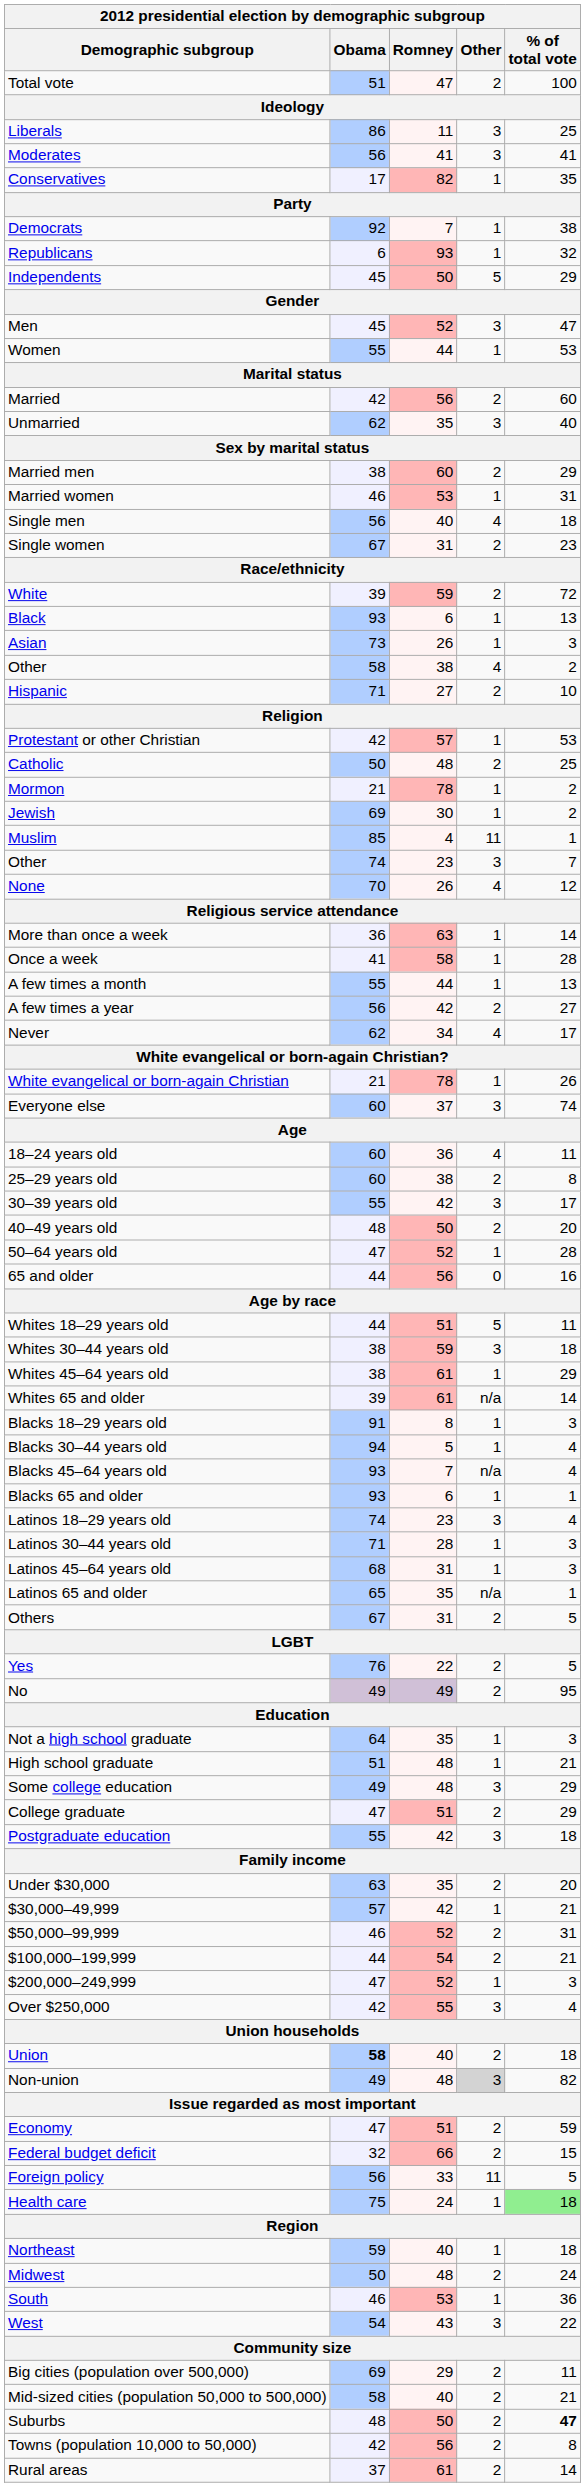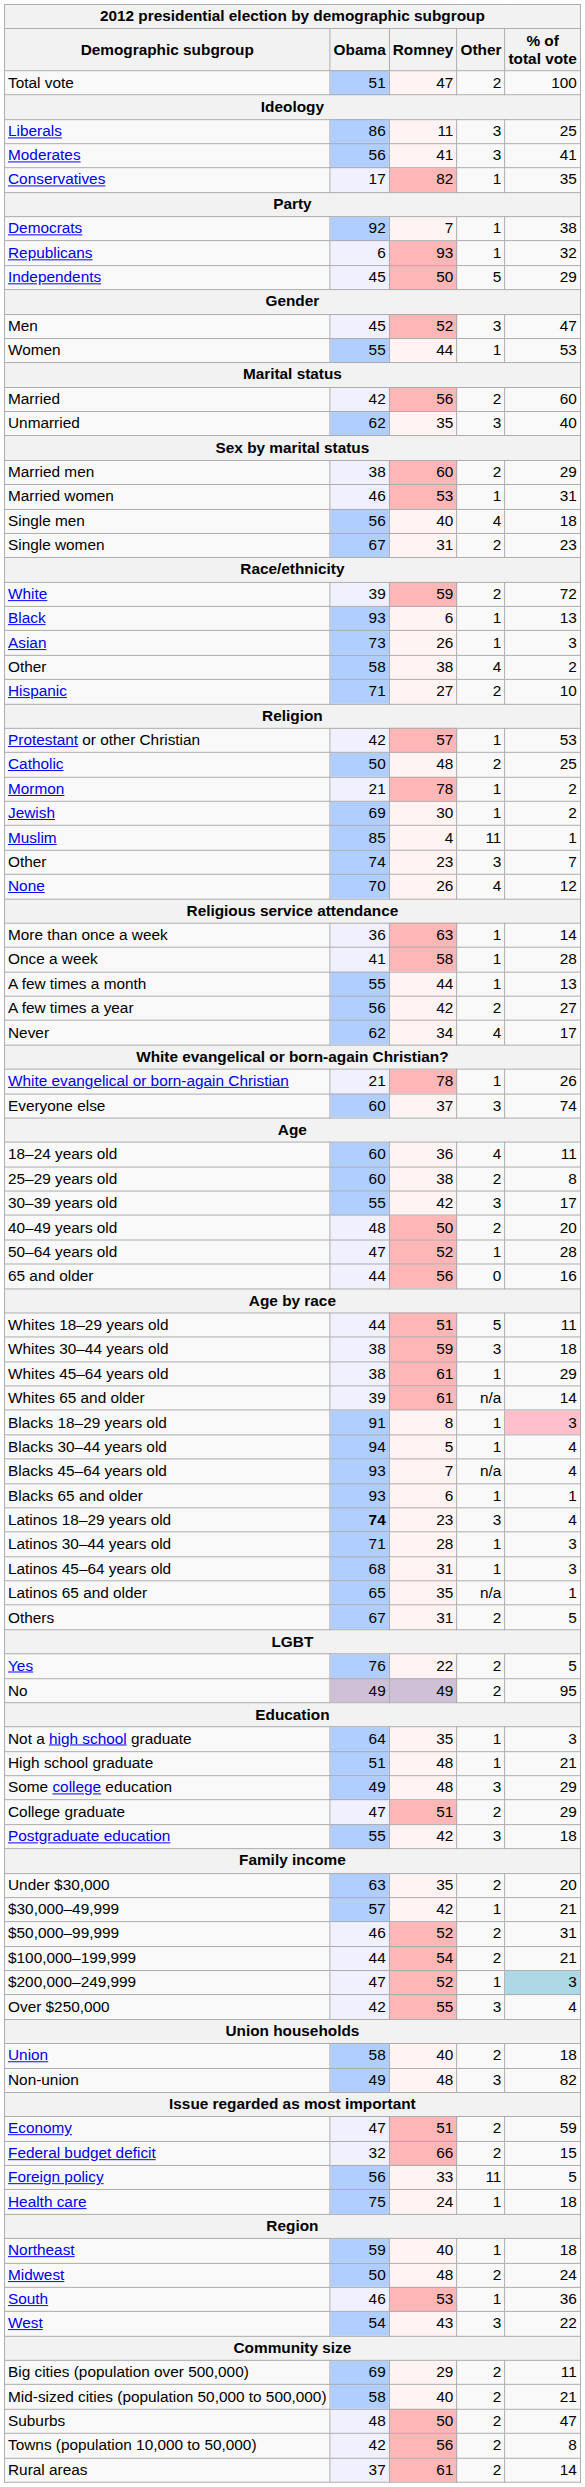(572, 1422) no background -> (572, 1422) pink background
(377, 1519) normal -> (377, 1519) bold
(572, 1982) no background -> (572, 1982) lightblue background
(377, 2055) bold -> (377, 2055) normal
(497, 2080) lightgrey background -> (497, 2080) no background
(568, 2201) lightgreen background -> (568, 2201) no background
(568, 2421) bold -> (568, 2421) normal
